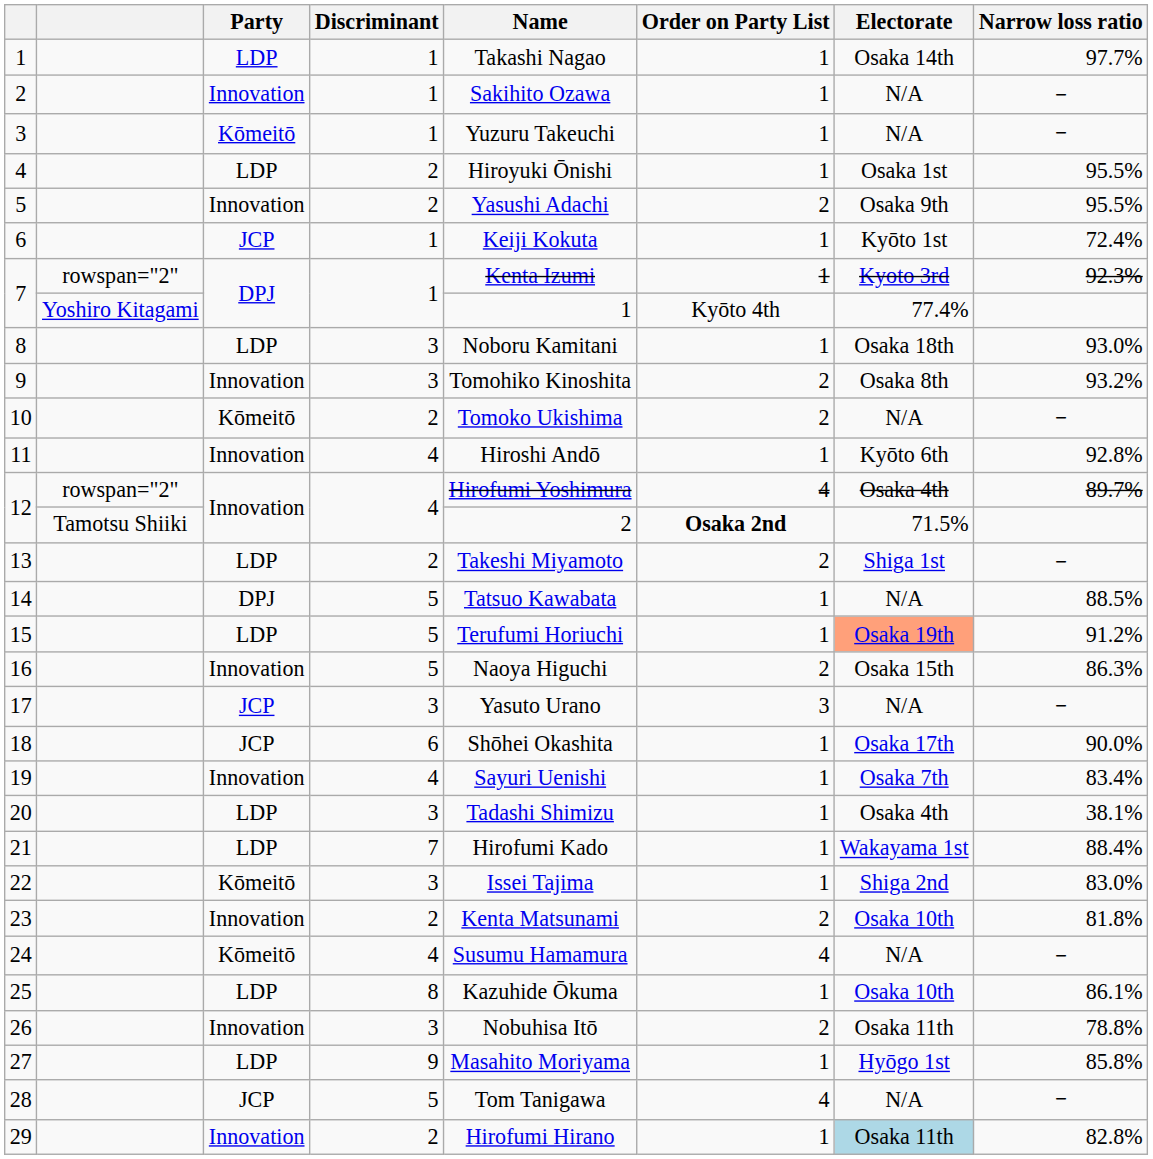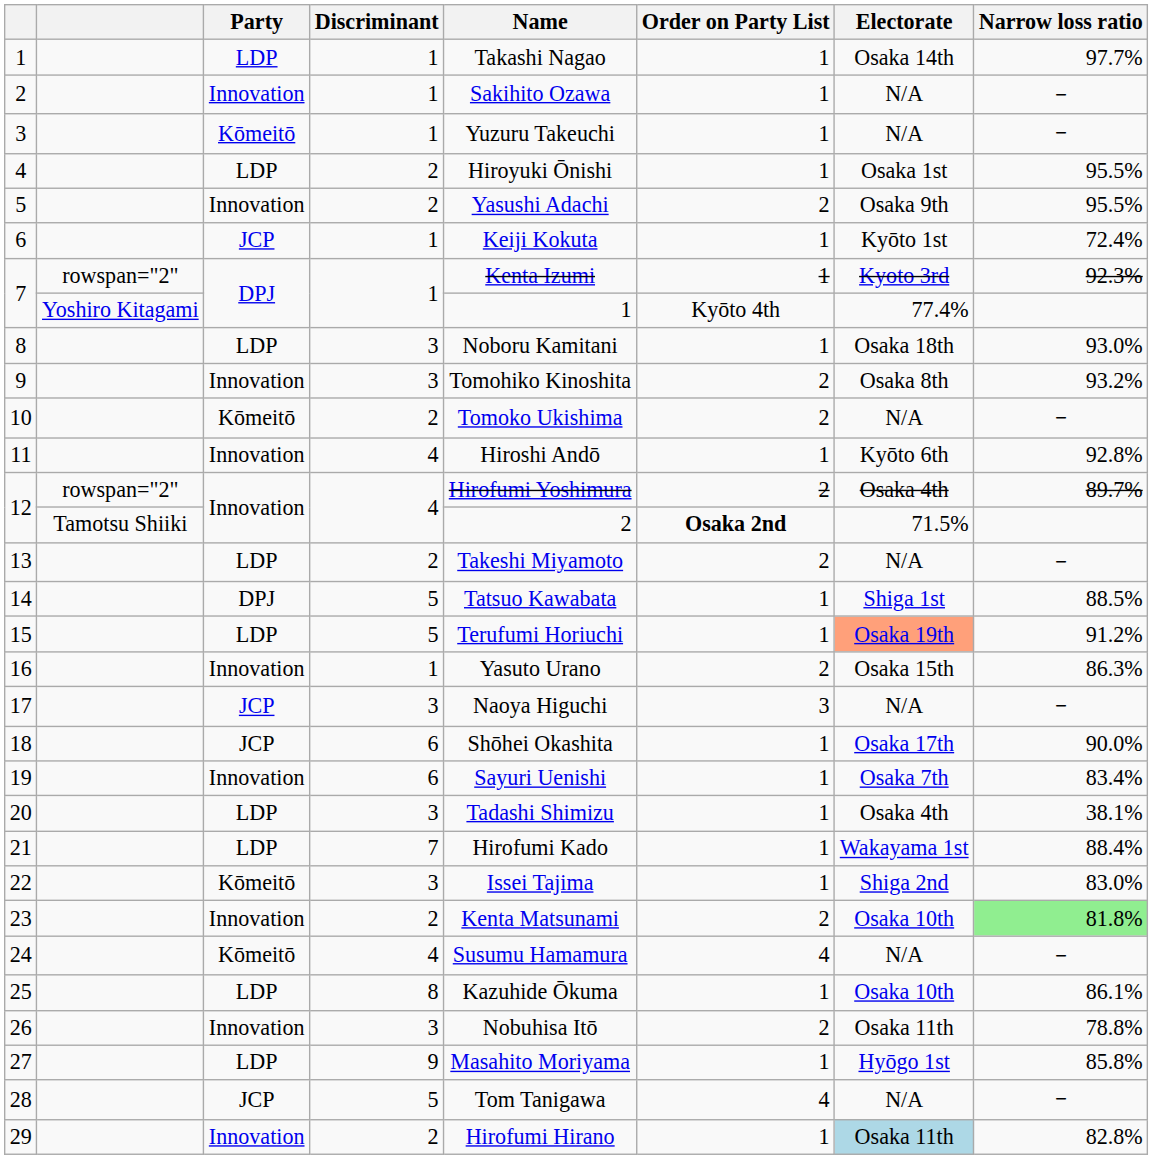(824, 489) 4 -> (824, 489) 2
(904, 561) Shiga 1st -> (904, 561) N/A
(904, 598) N/A -> (904, 598) Shiga 1st
(433, 668) 5 -> (433, 668) 1
(540, 668) Naoya Higuchi -> (540, 668) Yasuto Urano
(540, 705) Yasuto Urano -> (540, 705) Naoya Higuchi
(433, 778) 4 -> (433, 778) 6
(1114, 918) no background -> (1114, 918) lightgreen background
